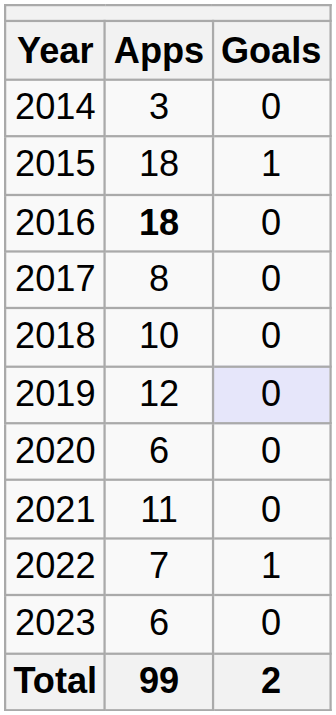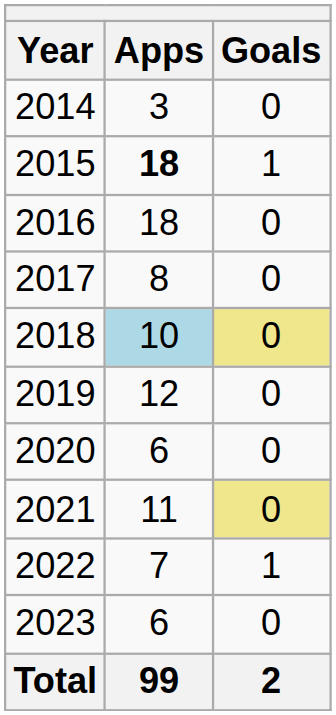(159, 164) normal -> (159, 164) bold
(159, 221) bold -> (159, 221) normal
(159, 336) no background -> (159, 336) lightblue background
(271, 336) no background -> (271, 336) khaki background
(271, 393) lavender background -> (271, 393) no background
(271, 508) no background -> (271, 508) khaki background
